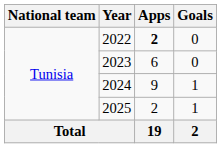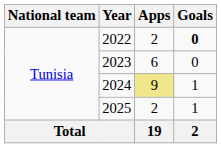(154, 39) bold -> (154, 39) normal
(195, 39) normal -> (195, 39) bold
(154, 85) no background -> (154, 85) khaki background
